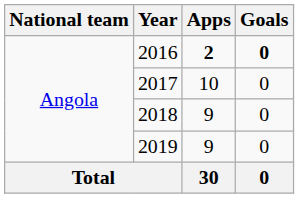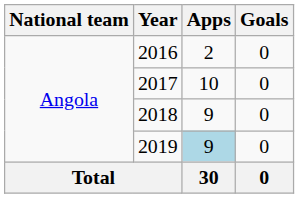(209, 51) bold -> (209, 51) normal
(264, 51) bold -> (264, 51) normal
(209, 146) no background -> (209, 146) lightblue background
